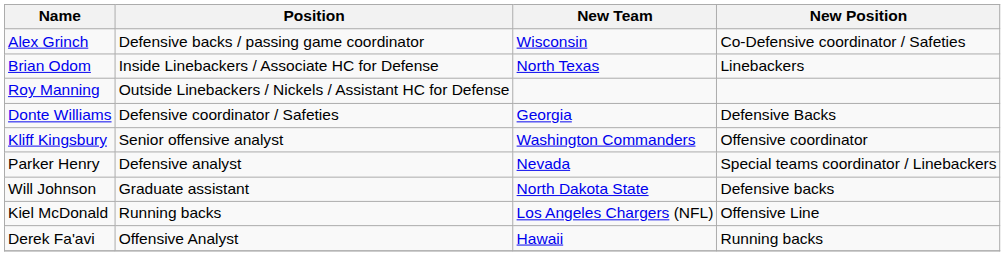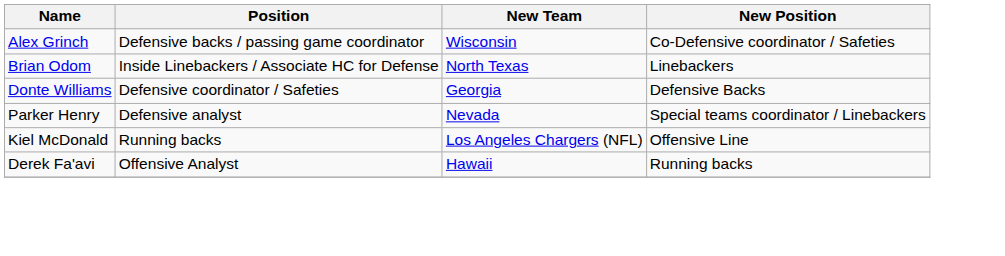- row: (54, 90)
- row: (58, 139)
- row: (52, 189)
